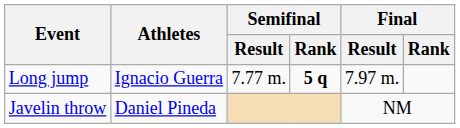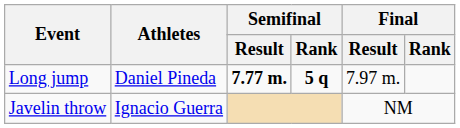(169, 79) Ignacio Guerra -> (165, 79) Daniel Pineda
(259, 79) normal -> (259, 79) bold
(165, 108) Daniel Pineda -> (169, 108) Ignacio Guerra
